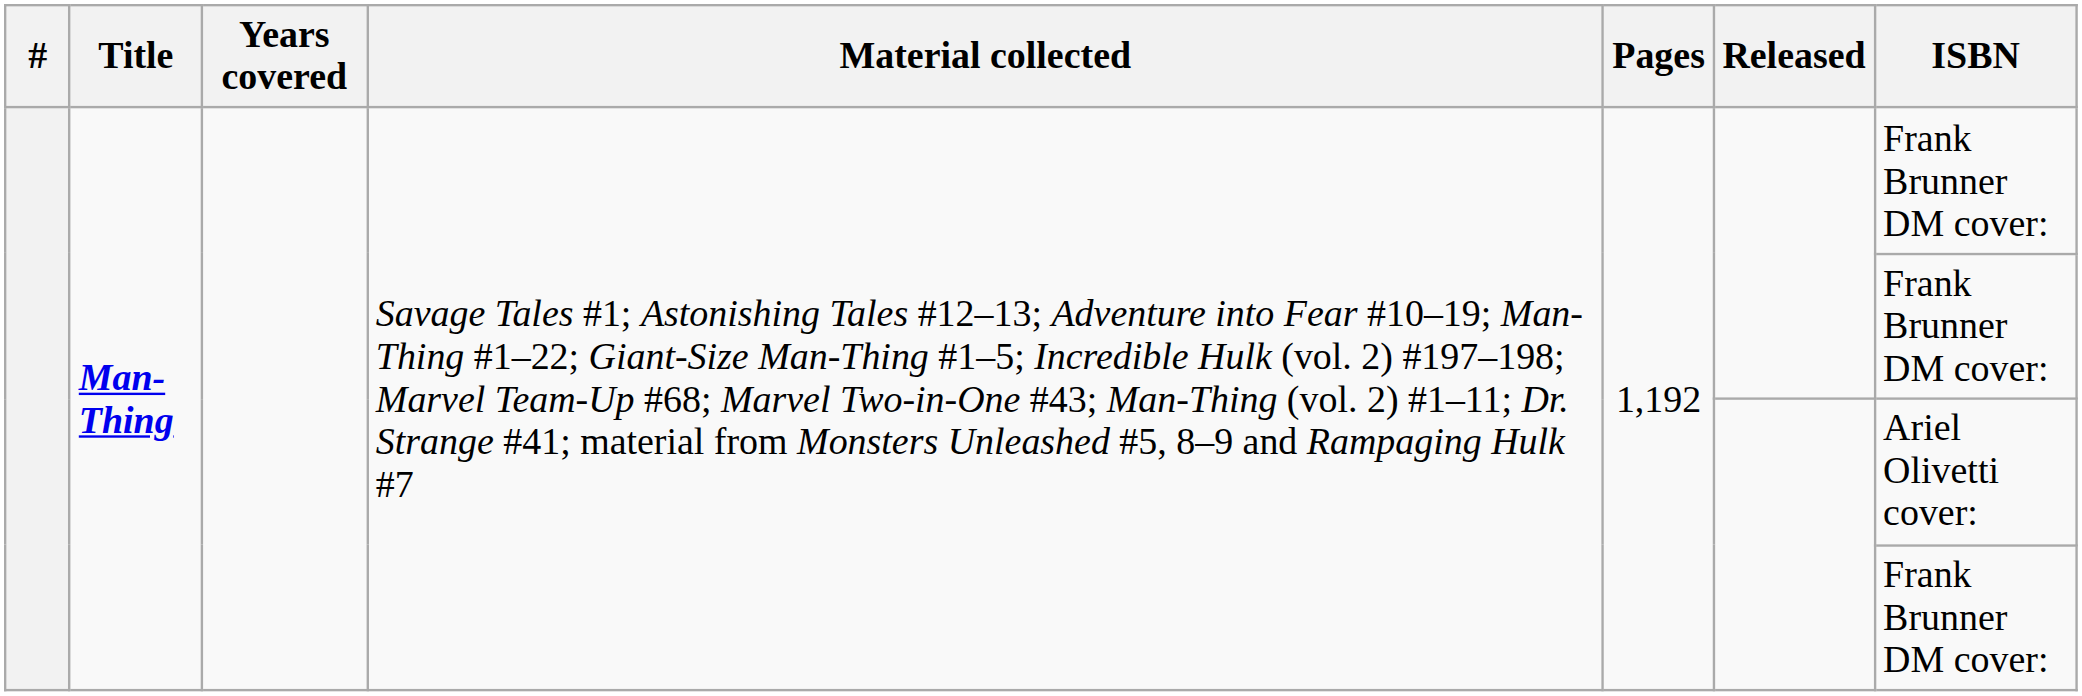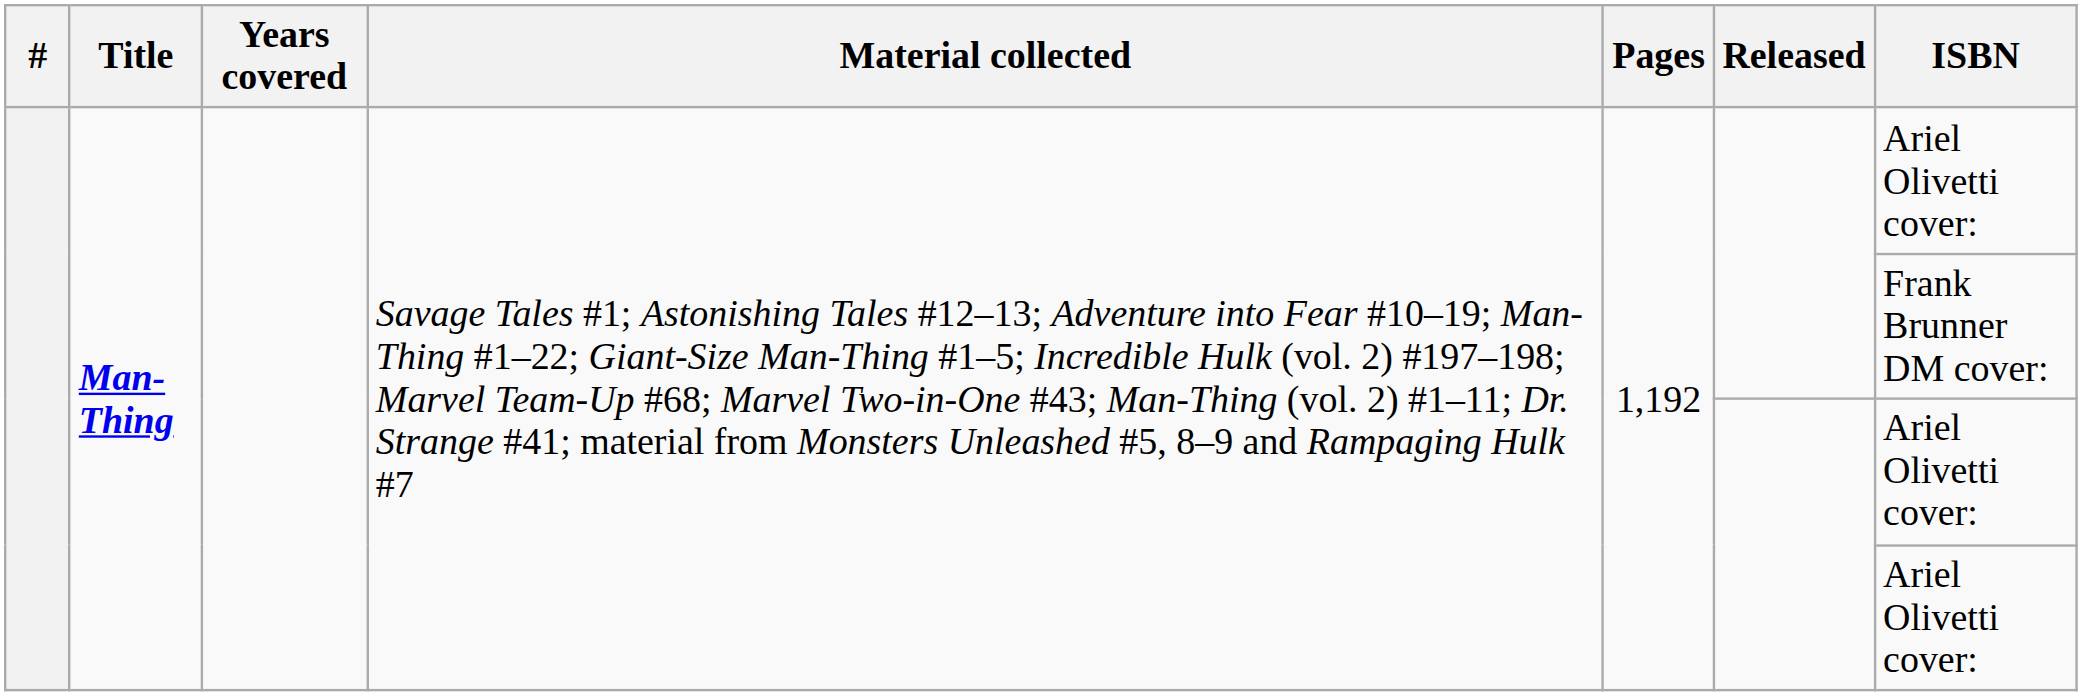(1966, 180) Frank Brunner DM cover: -> (1941, 180) Ariel Olivetti cover:
(1966, 616) Frank Brunner DM cover: -> (1941, 616) Ariel Olivetti cover:
